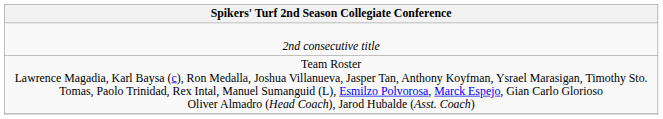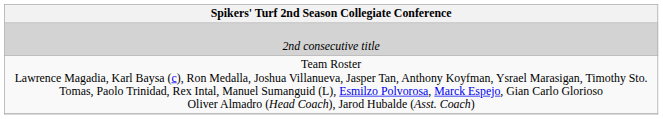(331, 45) no background -> (331, 45) lightgrey background
